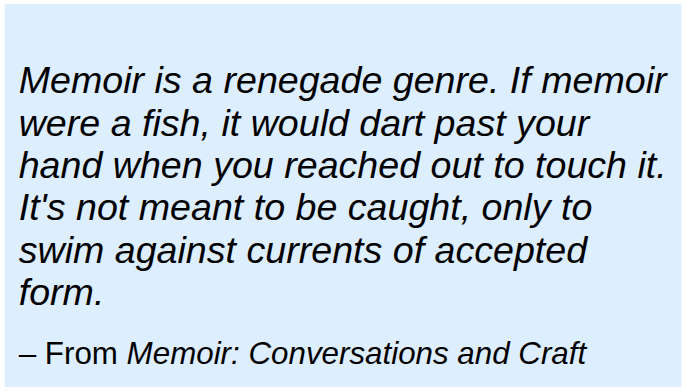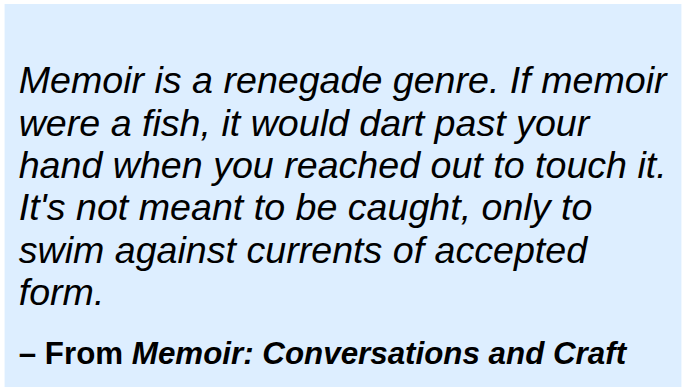(302, 353) normal -> (322, 351) bold
